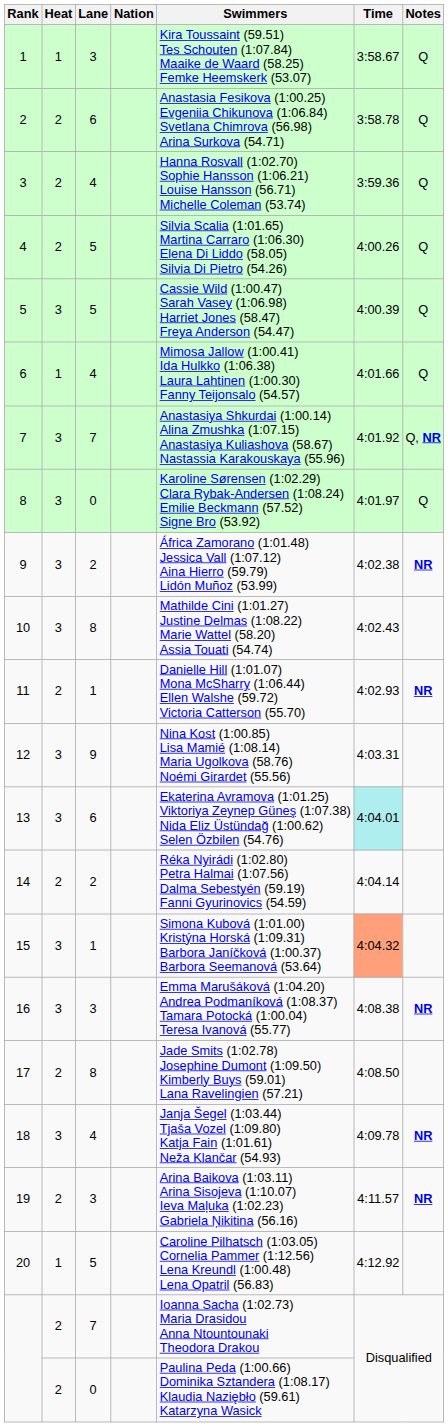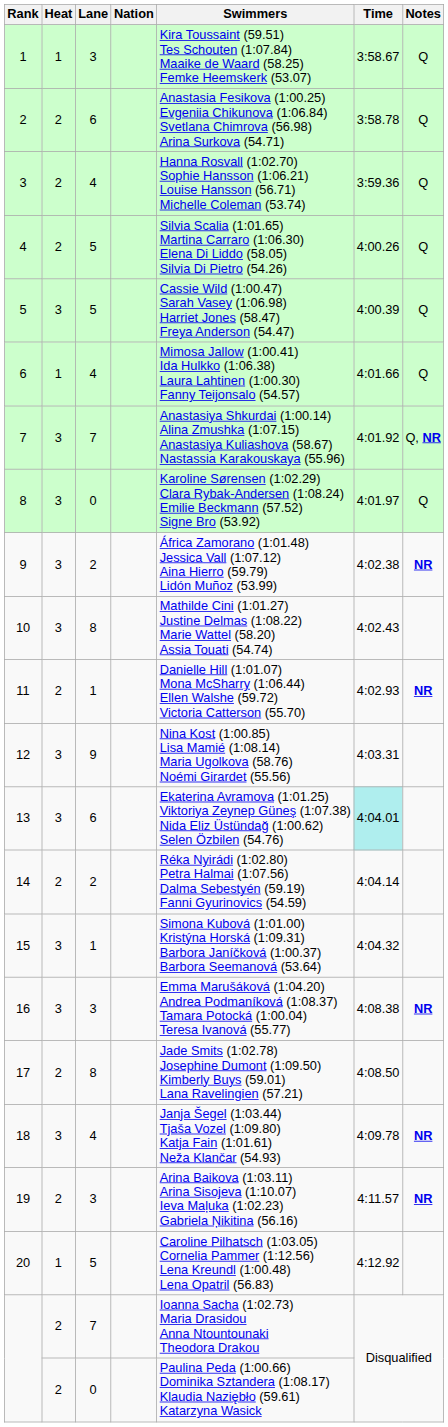(378, 945) lightsalmon background -> (378, 945) no background
